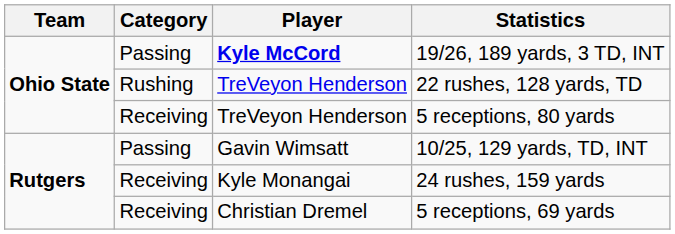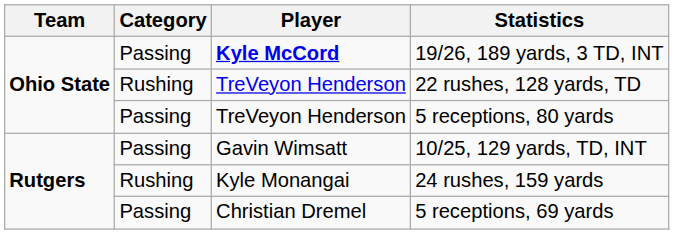(164, 116) Receiving -> (155, 116) Passing
(164, 180) Receiving -> (156, 180) Rushing
(164, 212) Receiving -> (155, 212) Passing
